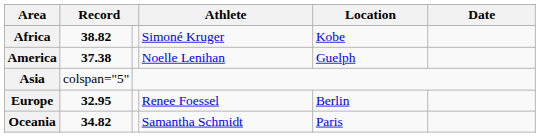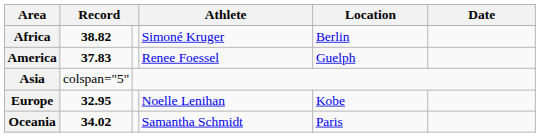(330, 36) Kobe -> (333, 36) Berlin
(96, 57) 37.38 -> (96, 57) 37.83
(183, 57) Noelle Lenihan -> (180, 57) Renee Foessel
(180, 100) Renee Foessel -> (183, 100) Noelle Lenihan
(333, 100) Berlin -> (330, 100) Kobe
(96, 121) 34.82 -> (96, 121) 34.02
